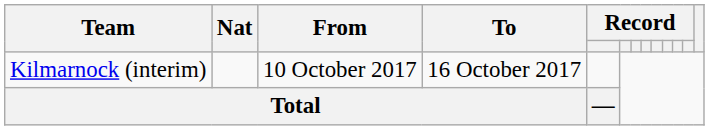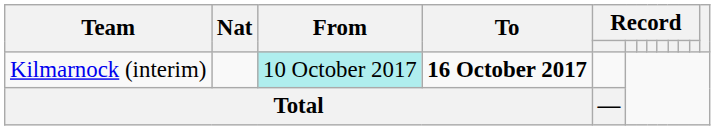(340, 69) no background -> (340, 69) paleturquoise background
(504, 69) normal -> (507, 69) bold
